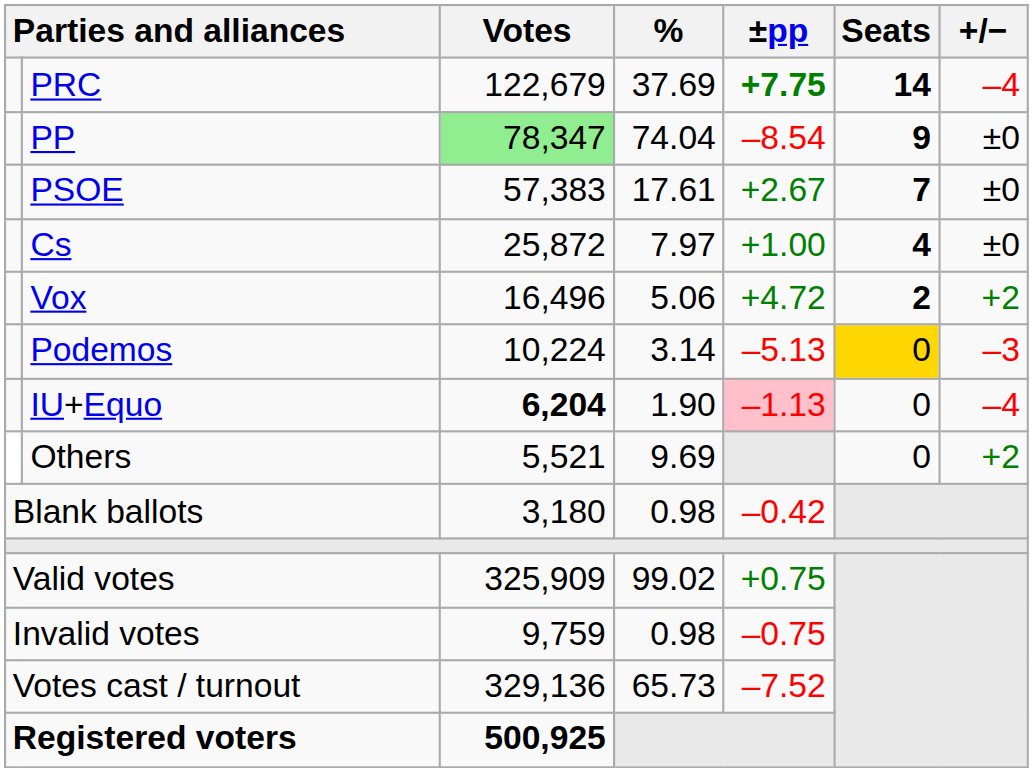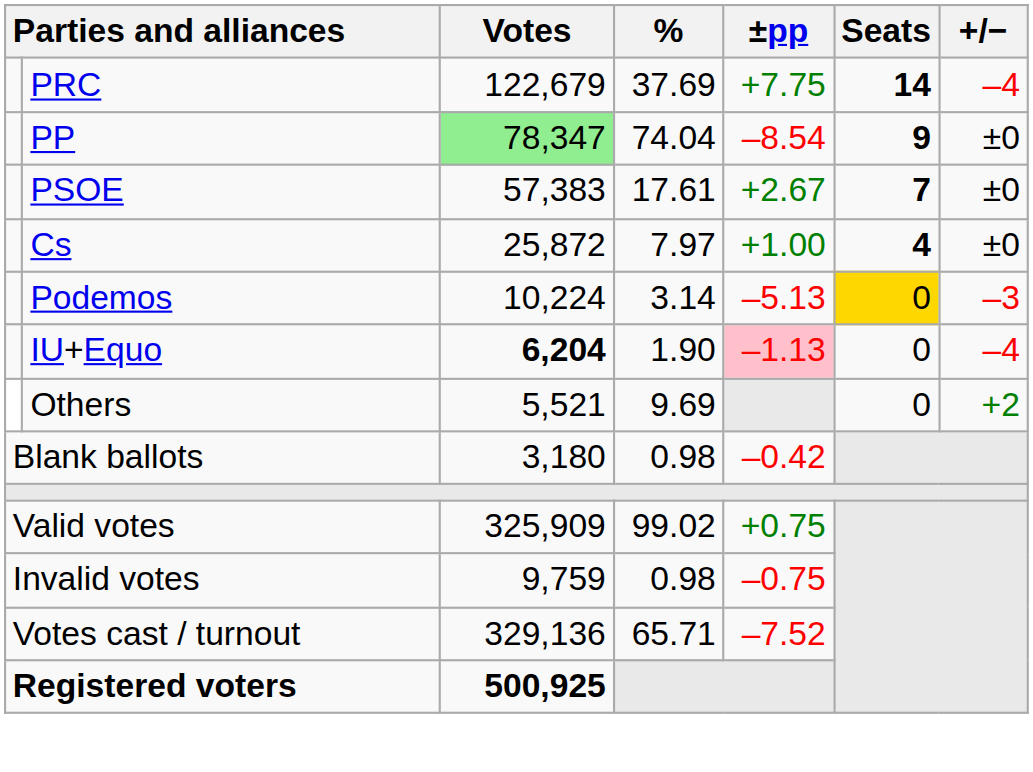(783, 84) bold -> (783, 84) normal
- row: (58, 297)
(674, 686) 65.73 -> (674, 632) 65.71
